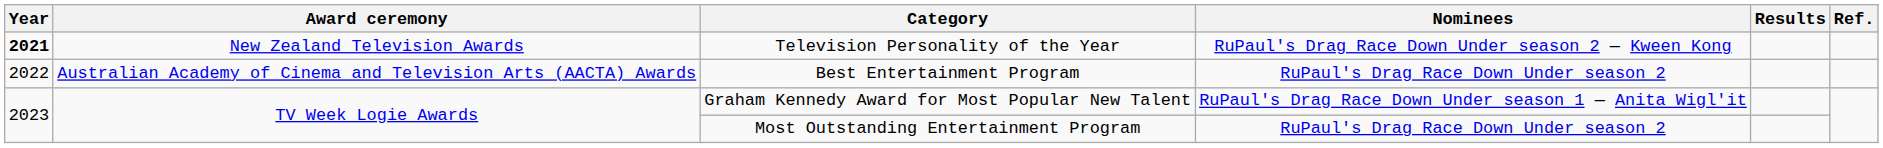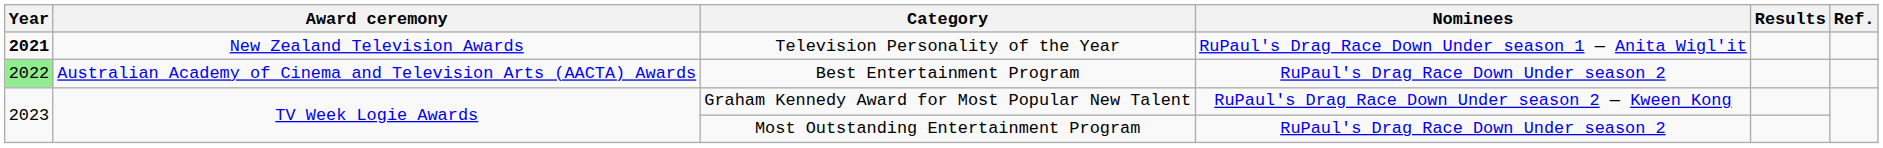(1473, 46) RuPaul's Drag Race Down Under season 2 — Kween Kong -> (1473, 46) RuPaul's Drag Race Down Under season 1 — Anita Wigl'it
(29, 74) no background -> (29, 74) lightgreen background
(1473, 101) RuPaul's Drag Race Down Under season 1 — Anita Wigl'it -> (1473, 101) RuPaul's Drag Race Down Under season 2 — Kween Kong
